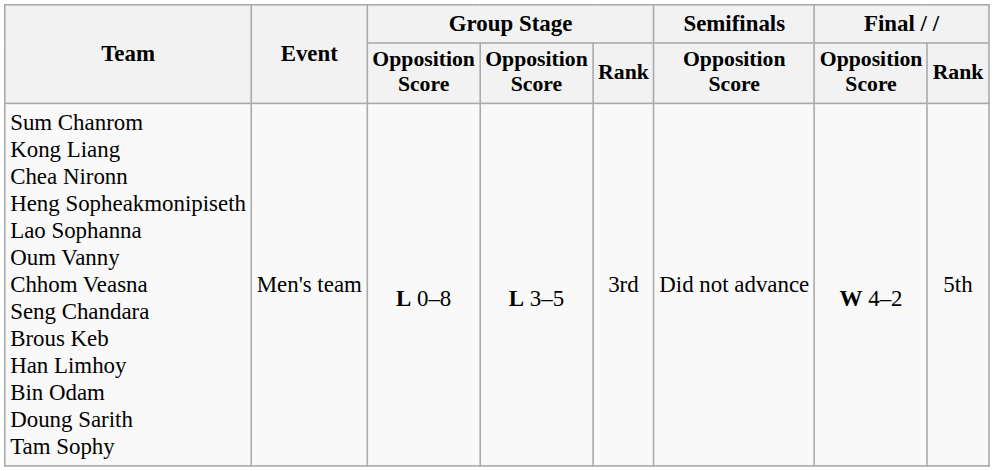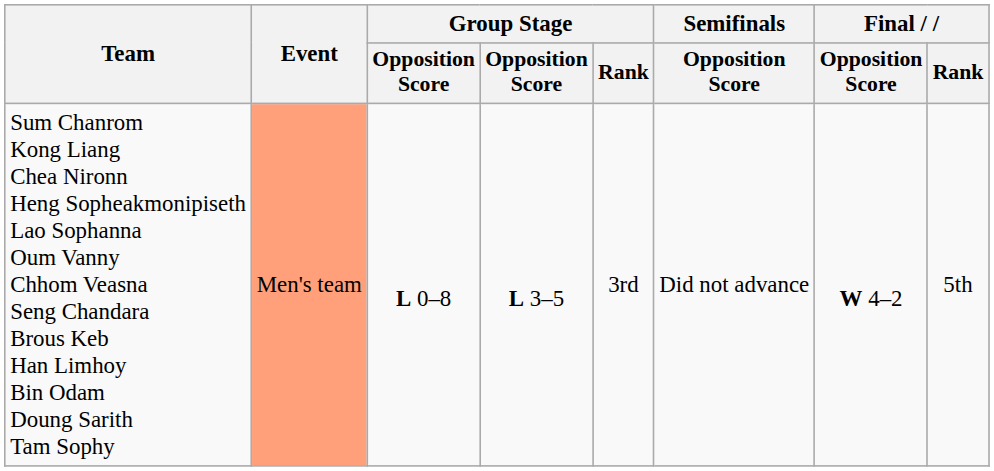(309, 284) no background -> (309, 284) lightsalmon background
